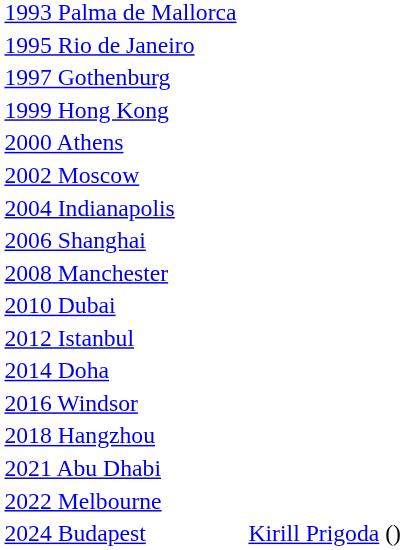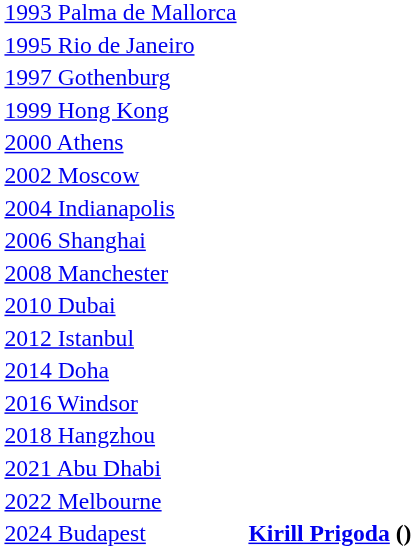(325, 533) normal -> (330, 533) bold
